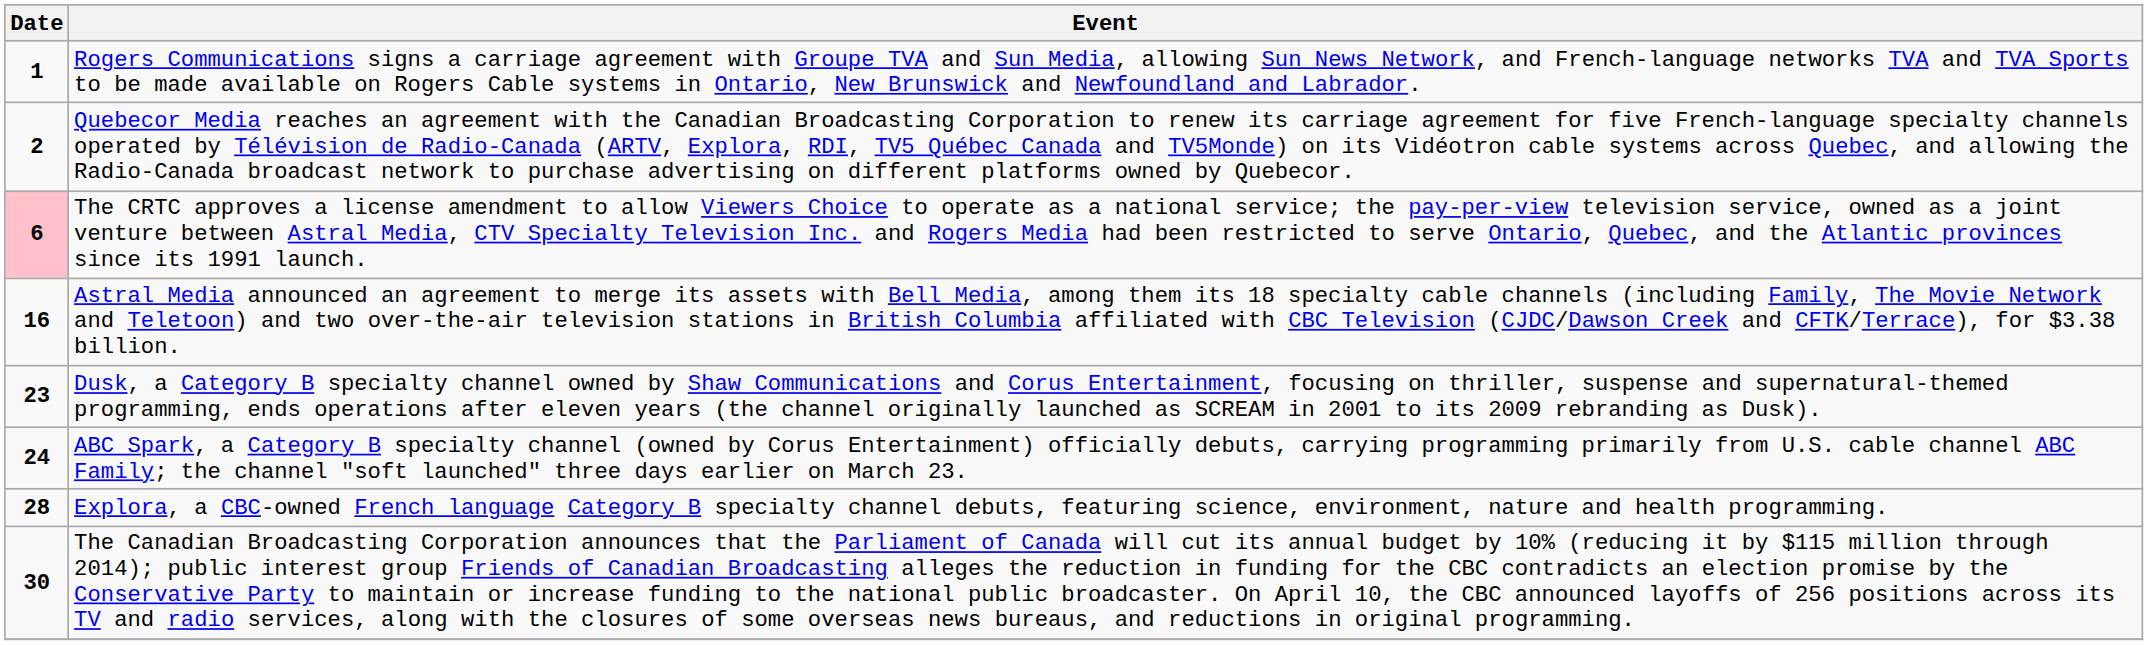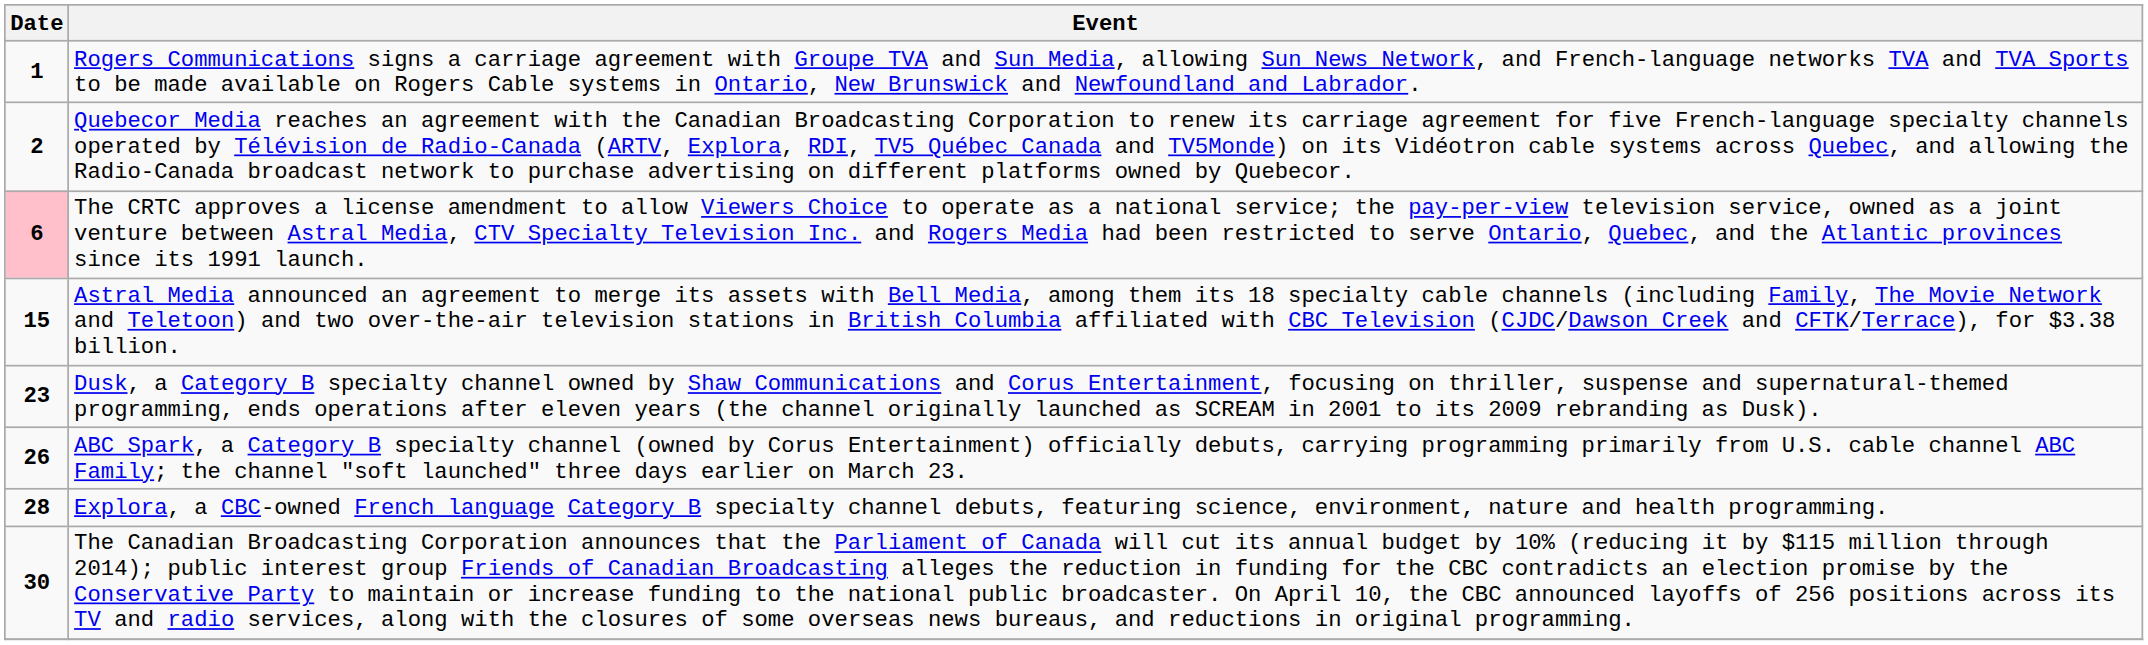(37, 322) 16 -> (37, 322) 15
(37, 458) 24 -> (37, 458) 26
